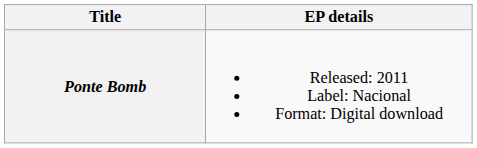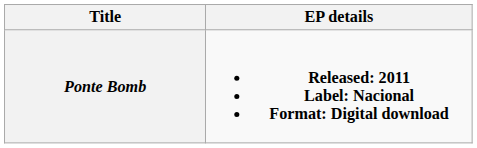(339, 95) normal -> (339, 95) bold
